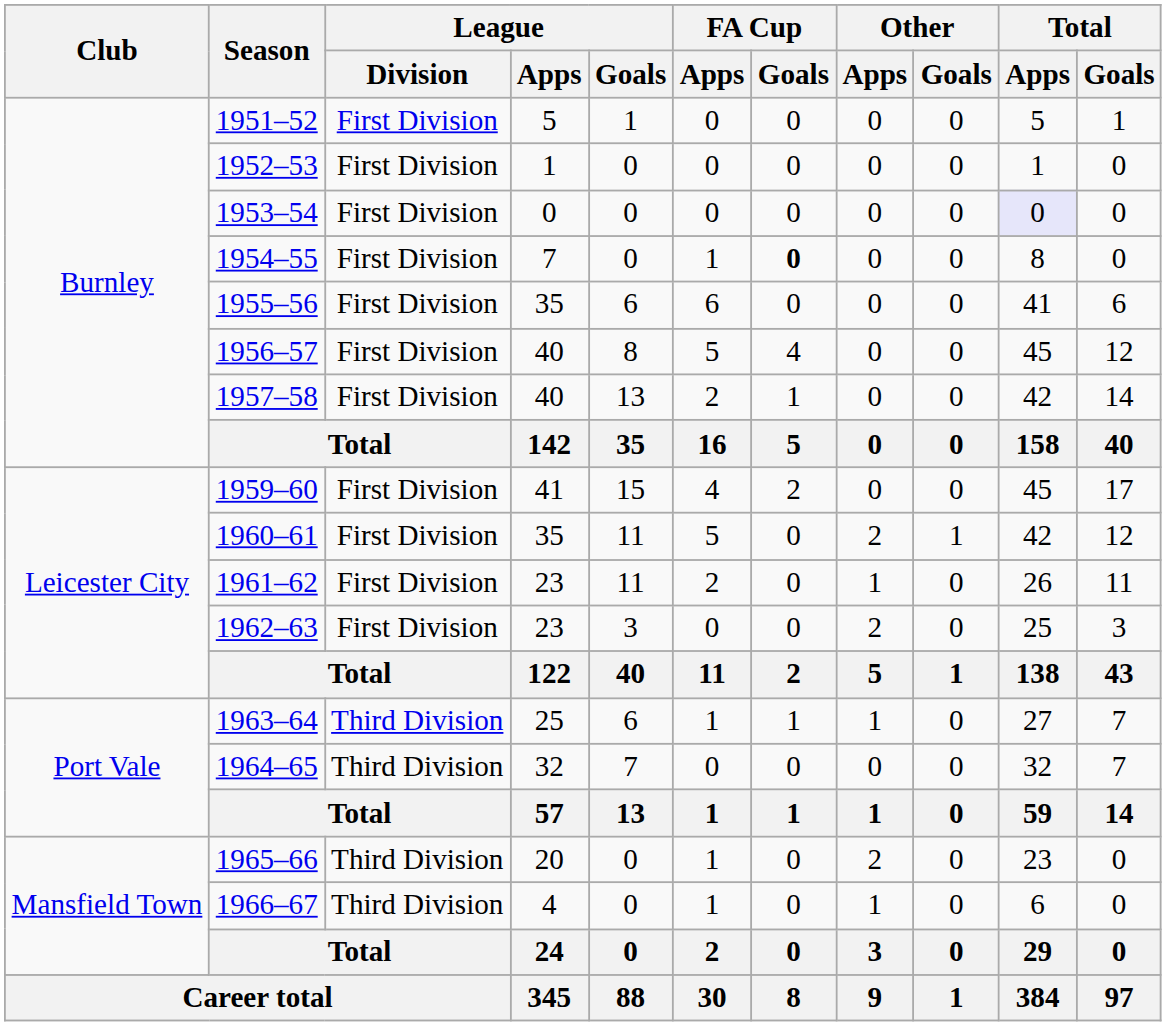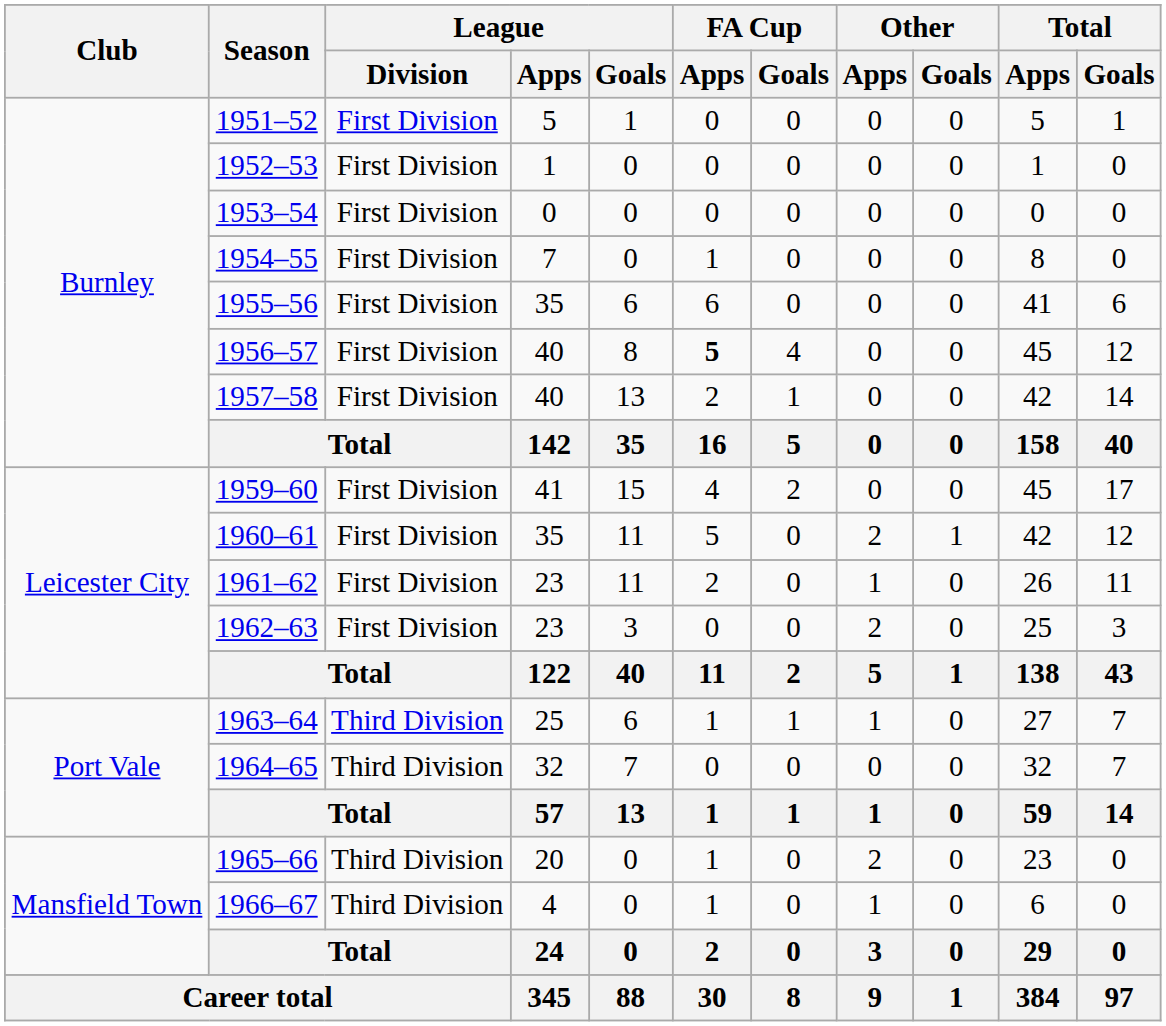(1038, 212) lavender background -> (1038, 212) no background
(793, 258) bold -> (793, 258) normal
(712, 350) normal -> (712, 350) bold
